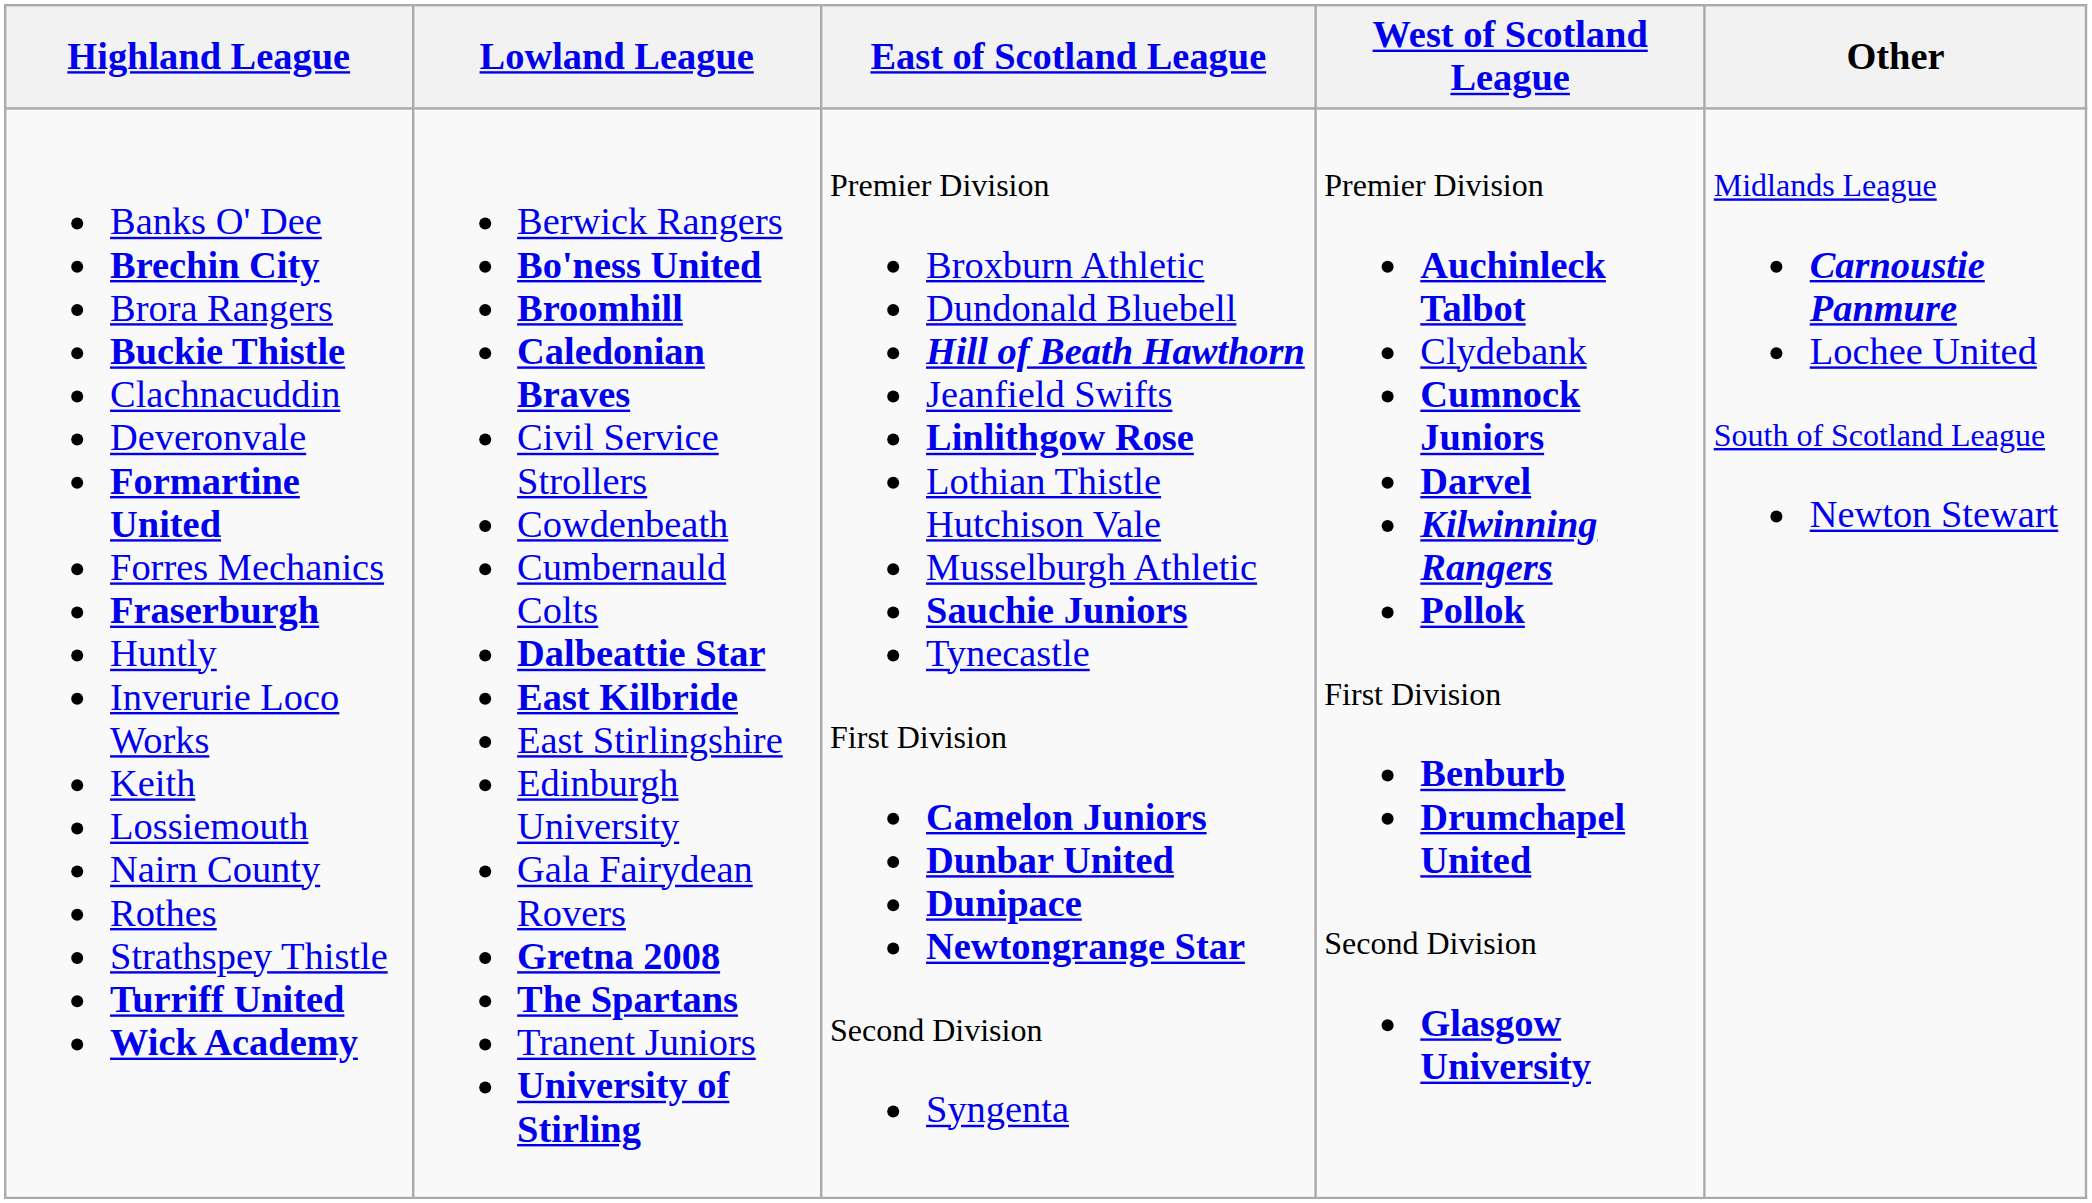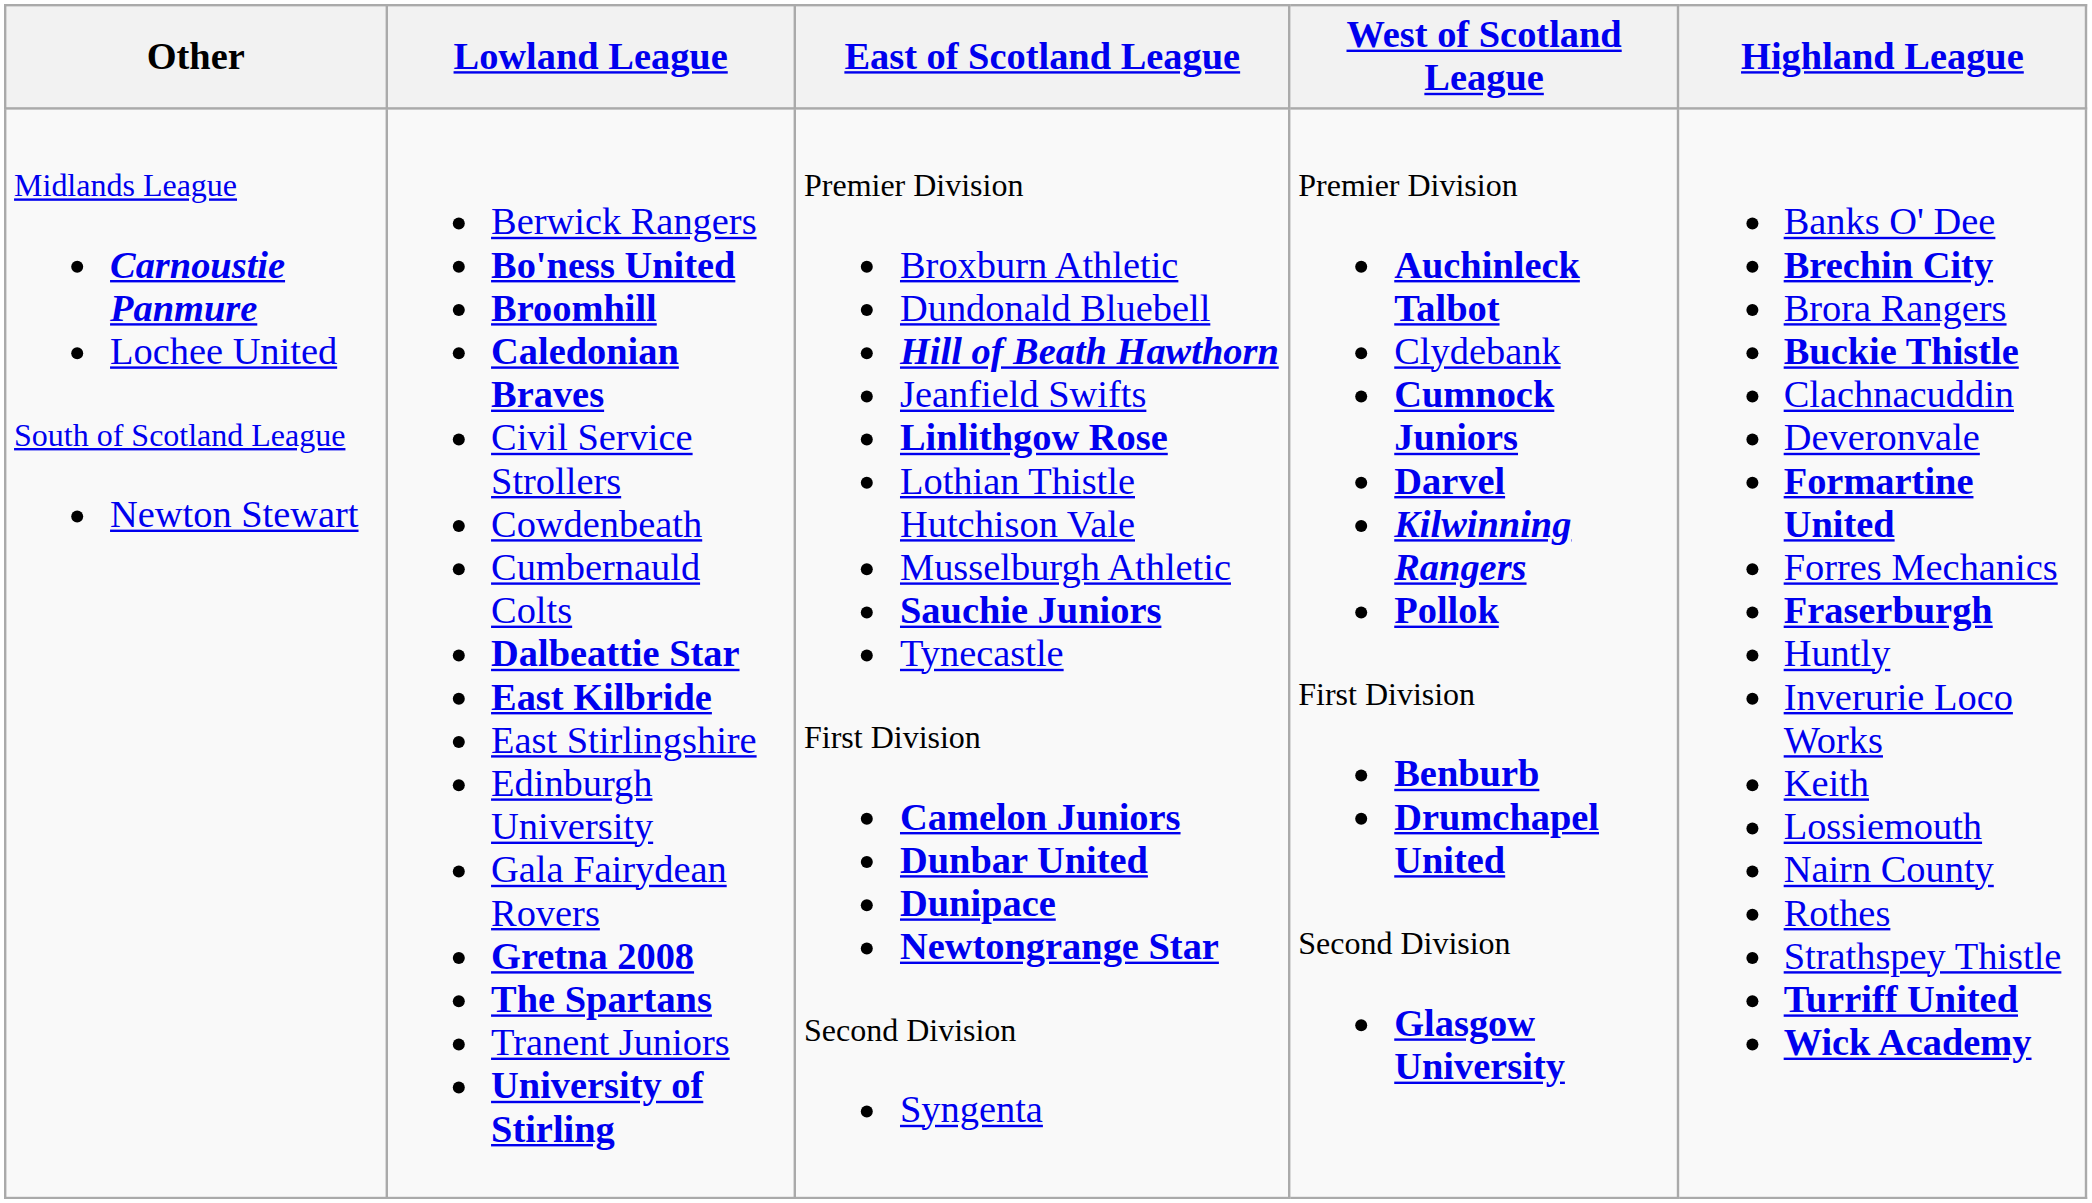columns swapped: (209, 56) <-> (1895, 56)
